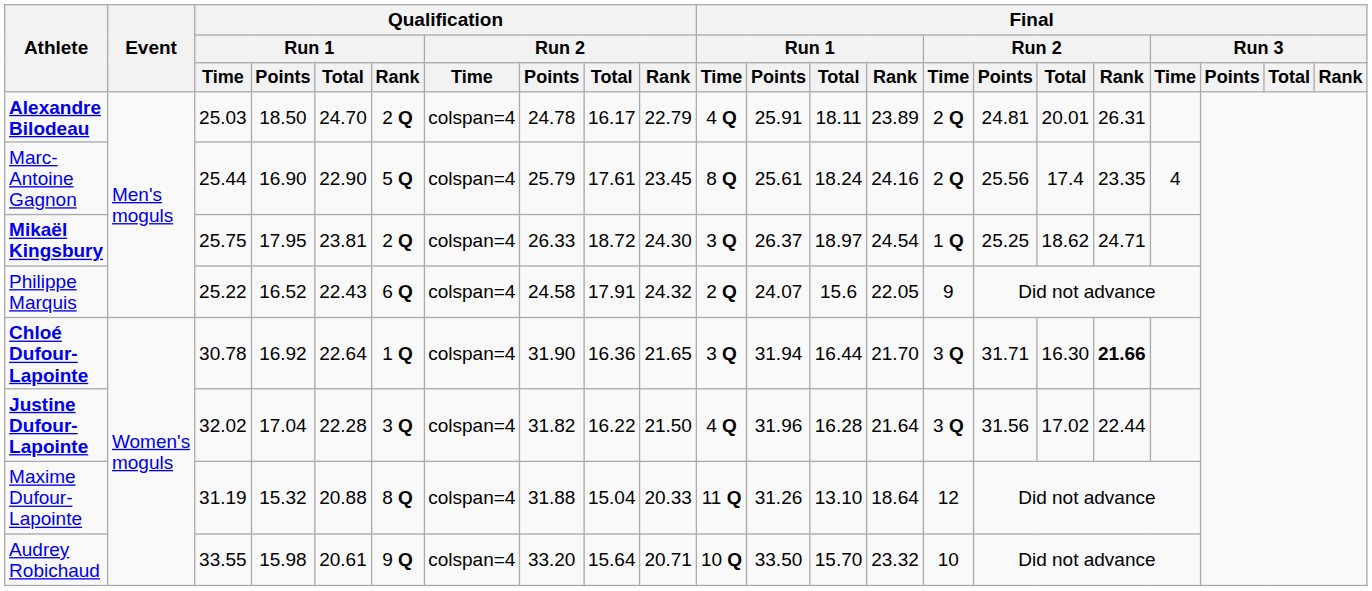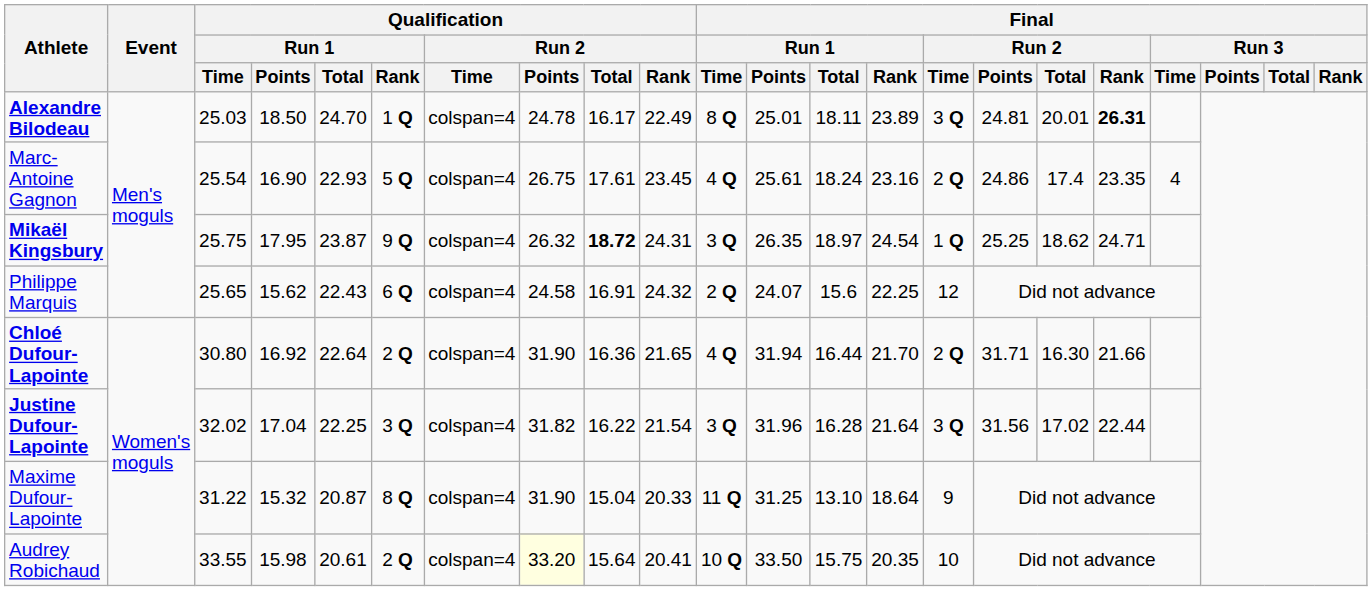(397, 117) 2 Q -> (397, 117) 1 Q
(668, 117) 22.79 -> (668, 117) 22.49
(722, 117) 4 Q -> (722, 117) 8 Q
(778, 117) 25.91 -> (778, 117) 25.01
(948, 117) 2 Q -> (948, 117) 3 Q
(1122, 117) normal -> (1122, 117) bold
(223, 179) 25.44 -> (223, 179) 25.54
(343, 179) 22.90 -> (343, 179) 22.93
(552, 179) 25.79 -> (552, 179) 26.75
(722, 179) 8 Q -> (722, 179) 4 Q
(895, 179) 24.16 -> (895, 179) 23.16
(1005, 179) 25.56 -> (1005, 179) 24.86
(343, 241) 23.81 -> (343, 241) 23.87
(397, 241) 2 Q -> (397, 241) 9 Q
(552, 241) 26.33 -> (552, 241) 26.32
(612, 241) normal -> (612, 241) bold
(668, 241) 24.30 -> (668, 241) 24.31
(778, 241) 26.37 -> (778, 241) 26.35
(223, 292) 25.22 -> (223, 292) 25.65
(283, 292) 16.52 -> (283, 292) 15.62
(612, 292) 17.91 -> (612, 292) 16.91
(895, 292) 22.05 -> (895, 292) 22.25
(948, 292) 9 -> (948, 292) 12
(223, 354) 30.78 -> (223, 354) 30.80
(397, 354) 1 Q -> (397, 354) 2 Q
(722, 354) 3 Q -> (722, 354) 4 Q
(948, 354) 3 Q -> (948, 354) 2 Q
(1122, 354) bold -> (1122, 354) normal
(343, 426) 22.28 -> (343, 426) 22.25
(668, 426) 21.50 -> (668, 426) 21.54
(722, 426) 4 Q -> (722, 426) 3 Q
(223, 498) 31.19 -> (223, 498) 31.22
(343, 498) 20.88 -> (343, 498) 20.87
(552, 498) 31.88 -> (552, 498) 31.90
(778, 498) 31.26 -> (778, 498) 31.25
(948, 498) 12 -> (948, 498) 9
(397, 560) 9 Q -> (397, 560) 2 Q
(552, 560) no background -> (552, 560) lightyellow background
(668, 560) 20.71 -> (668, 560) 20.41
(839, 560) 15.70 -> (839, 560) 15.75
(895, 560) 23.32 -> (895, 560) 20.35
